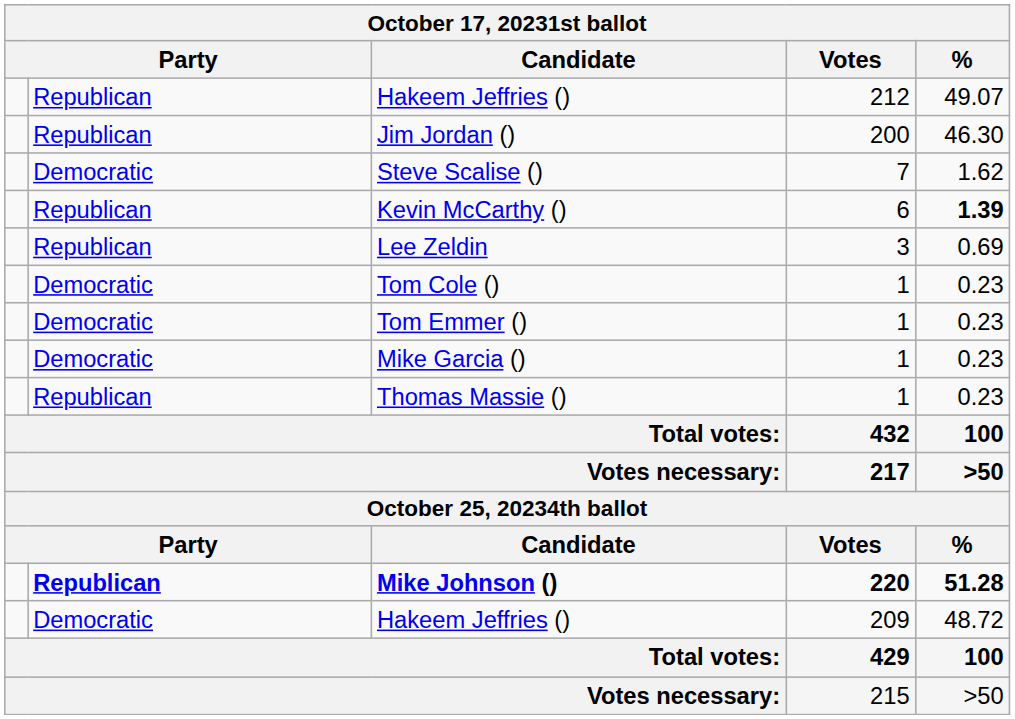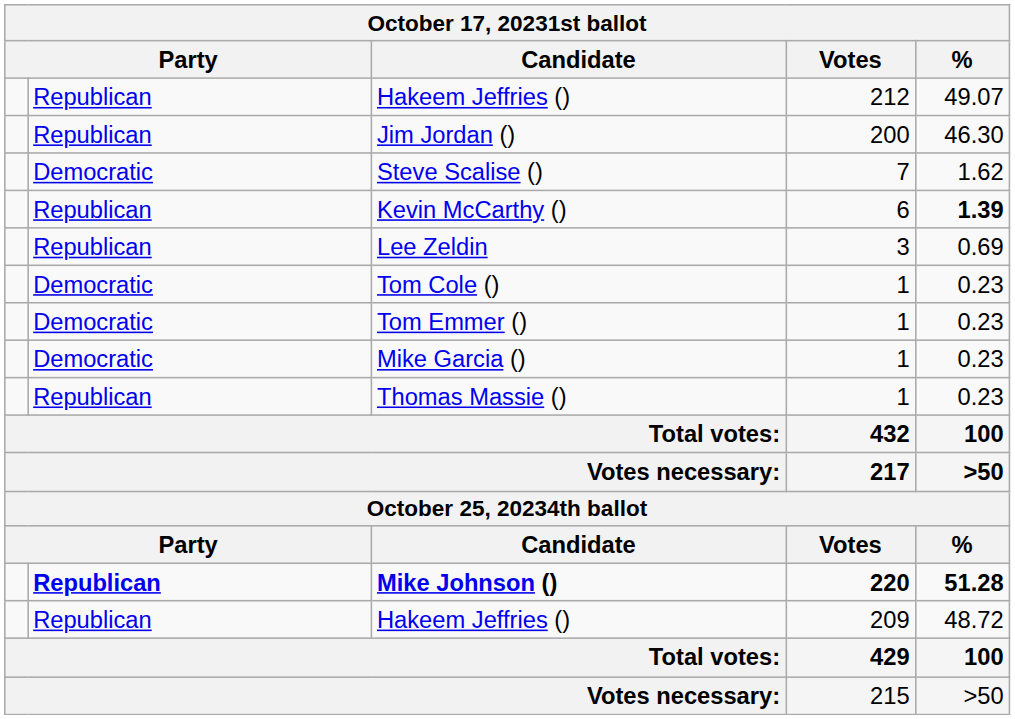(93, 620) Democratic -> (92, 620) Republican
